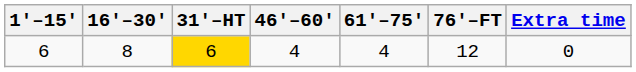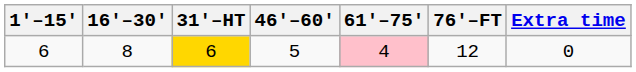(295, 51) 4 -> (295, 51) 5
(384, 51) no background -> (384, 51) pink background
